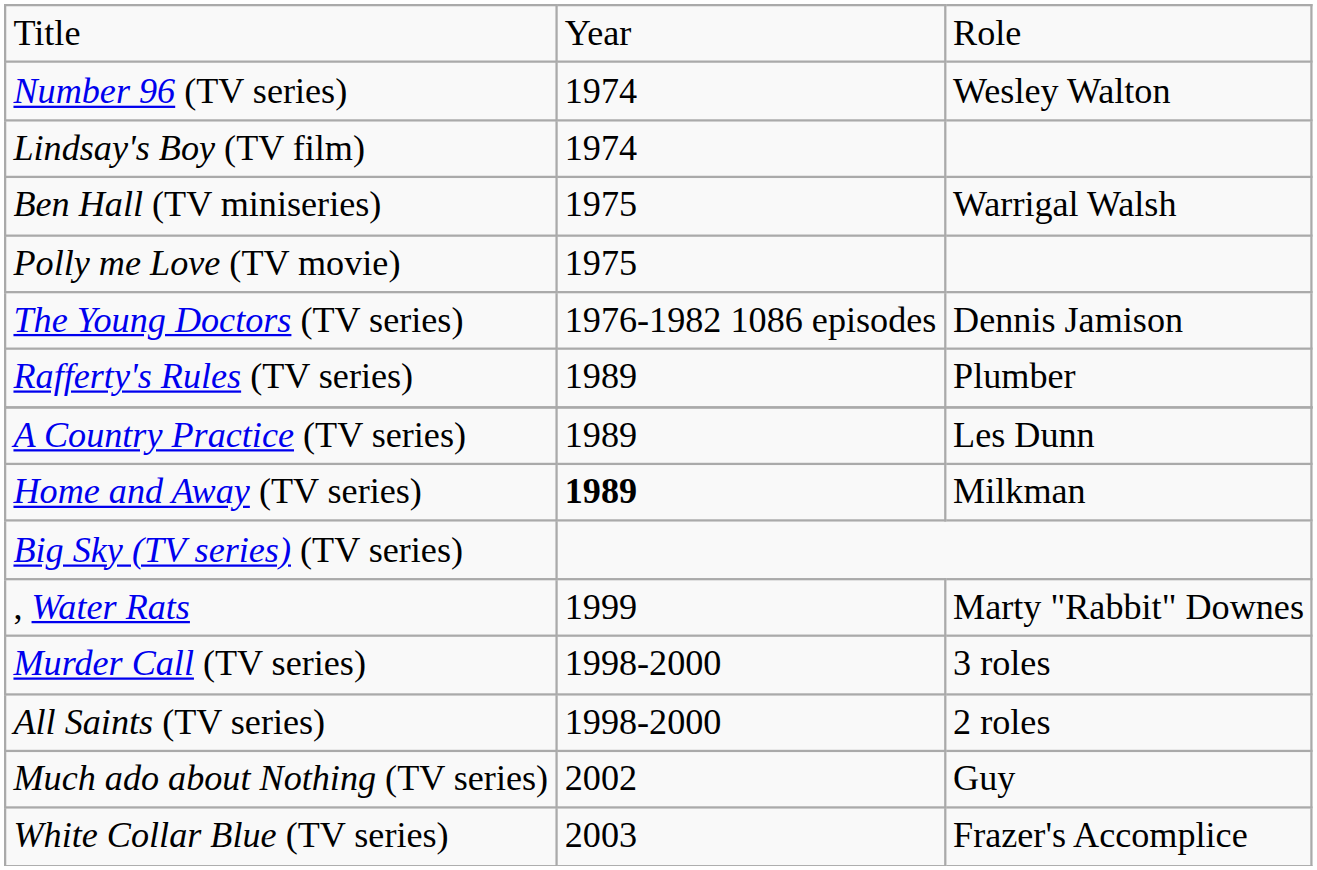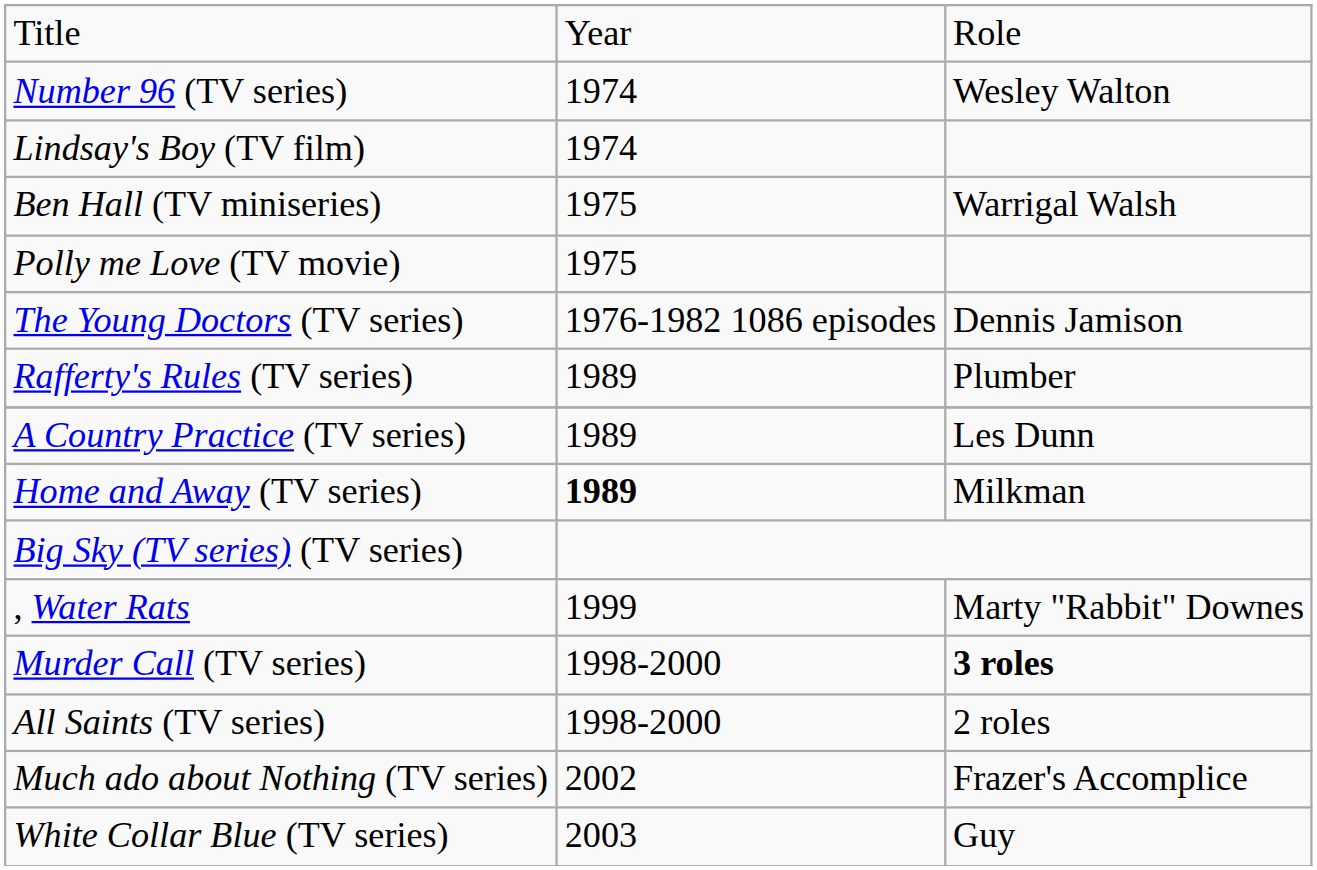(1002, 663) normal -> (1003, 663) bold
(984, 778) Guy -> (1100, 778) Frazer's Accomplice
(1100, 836) Frazer's Accomplice -> (984, 836) Guy
